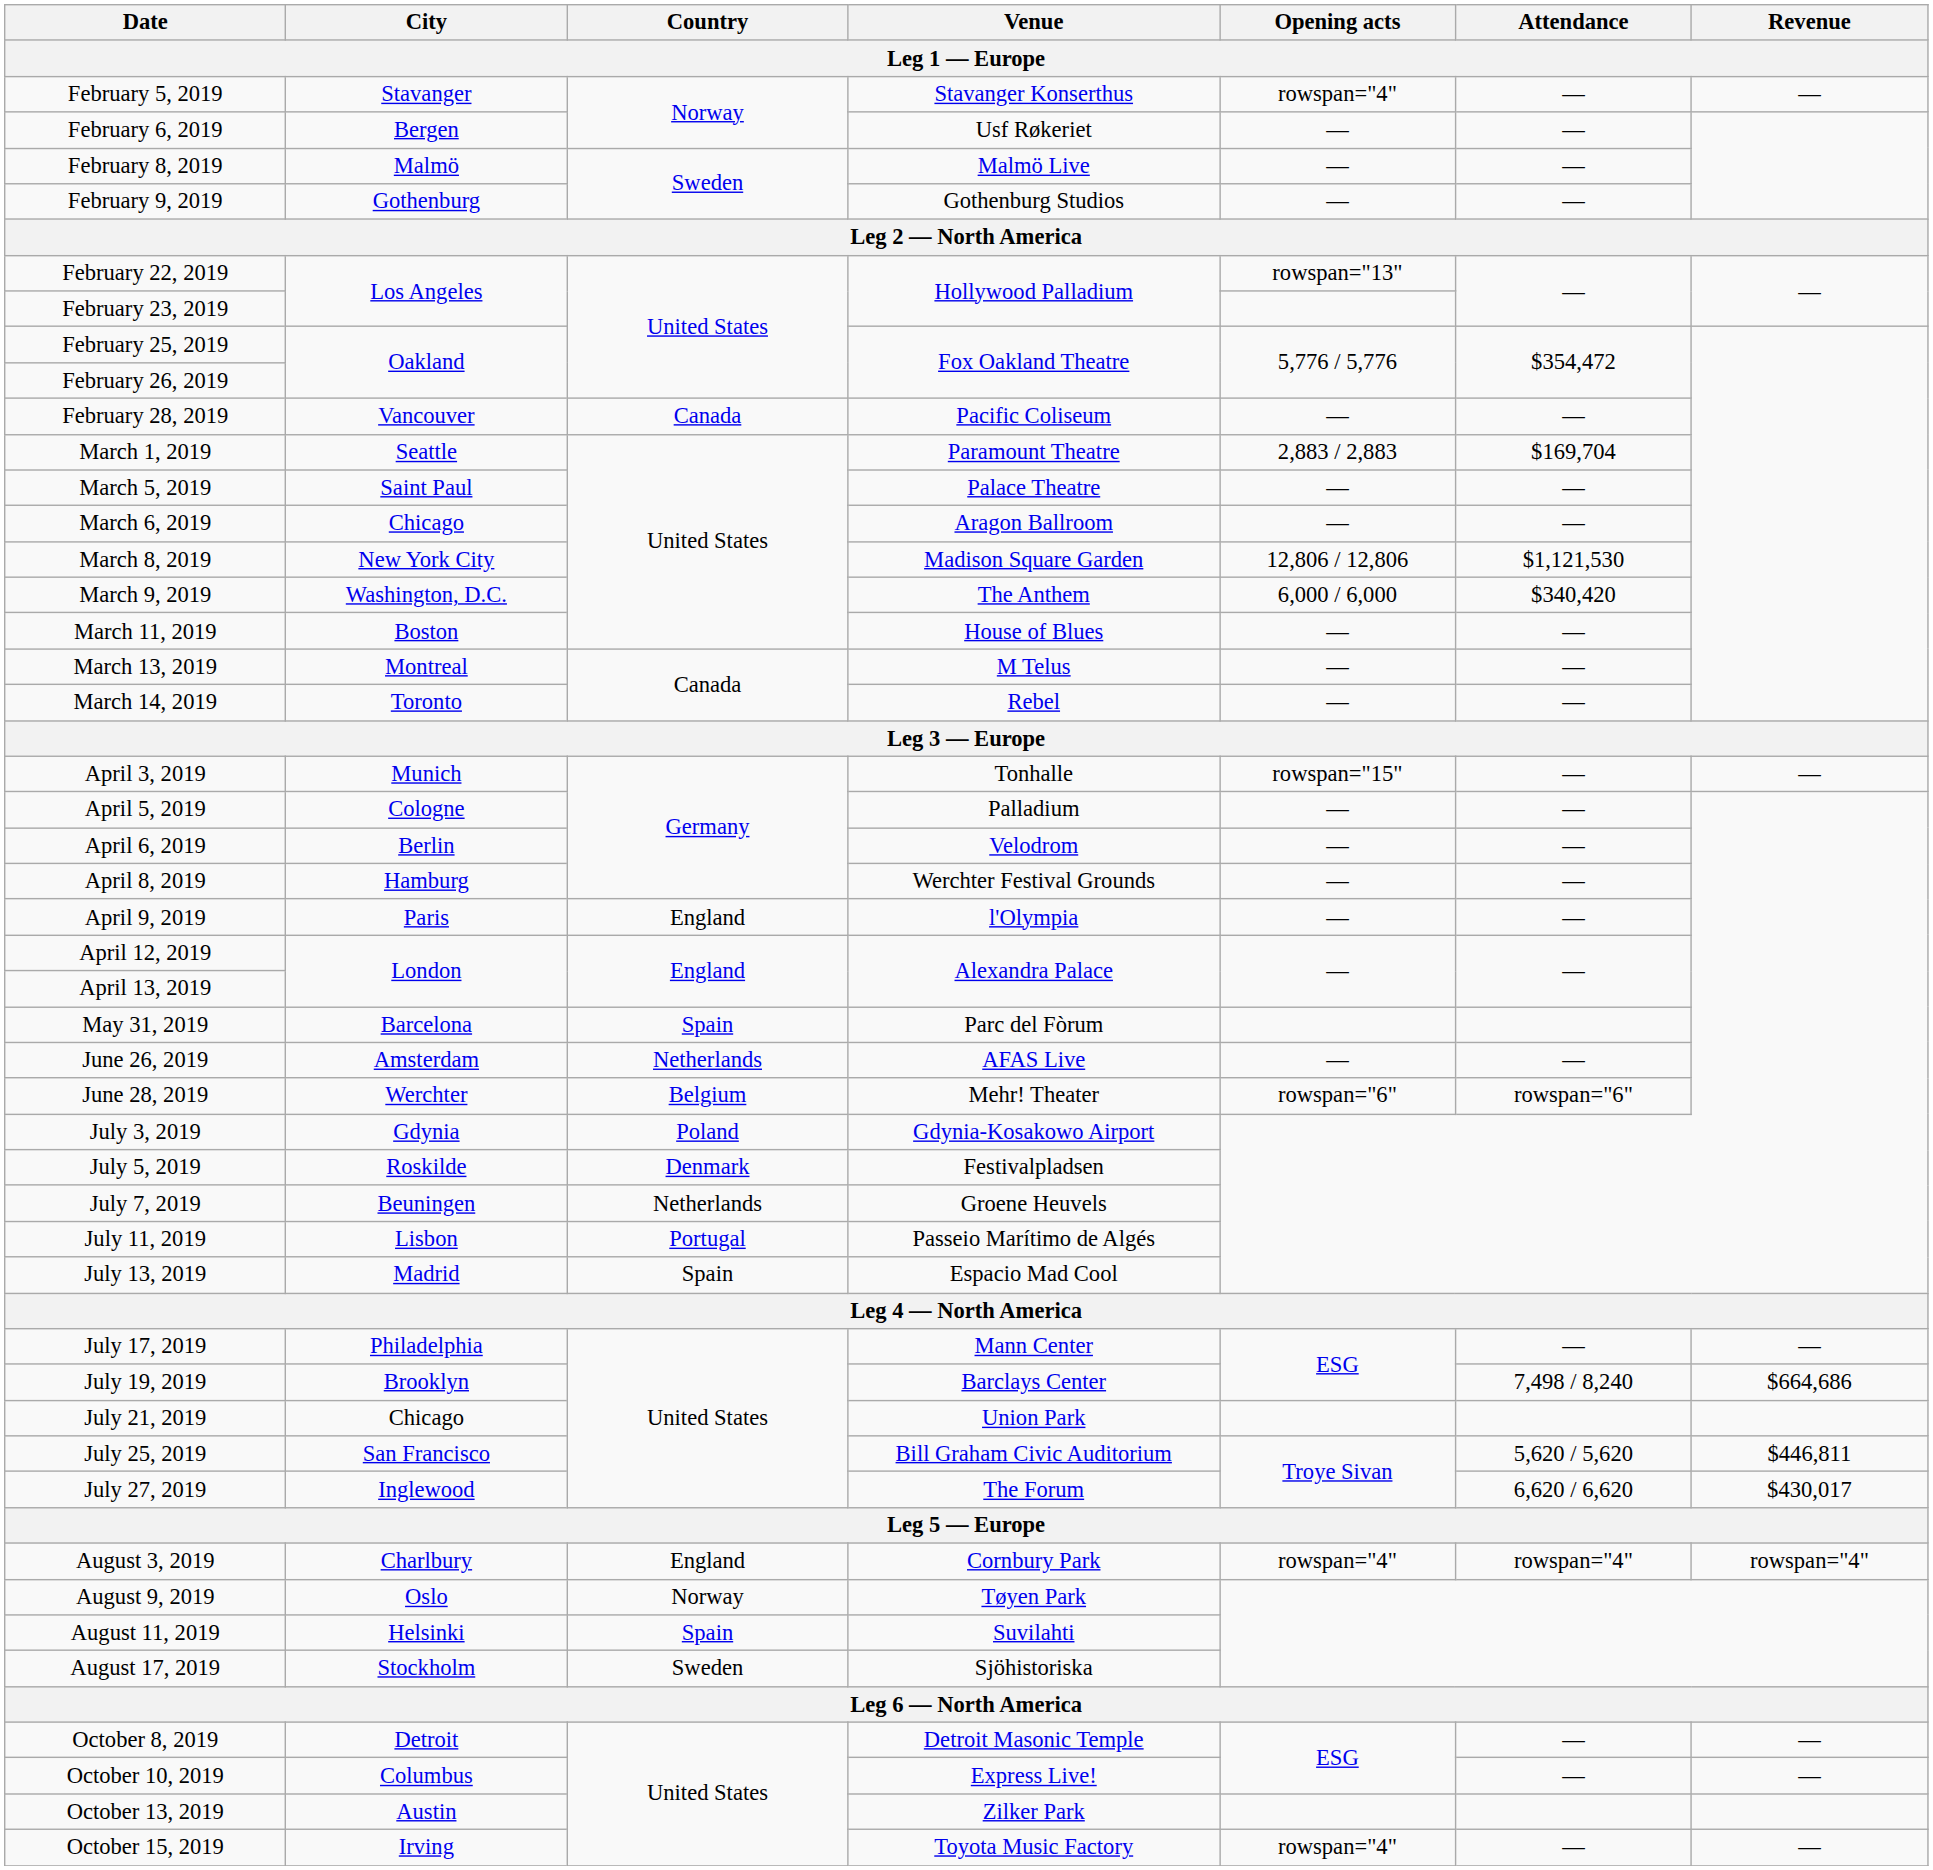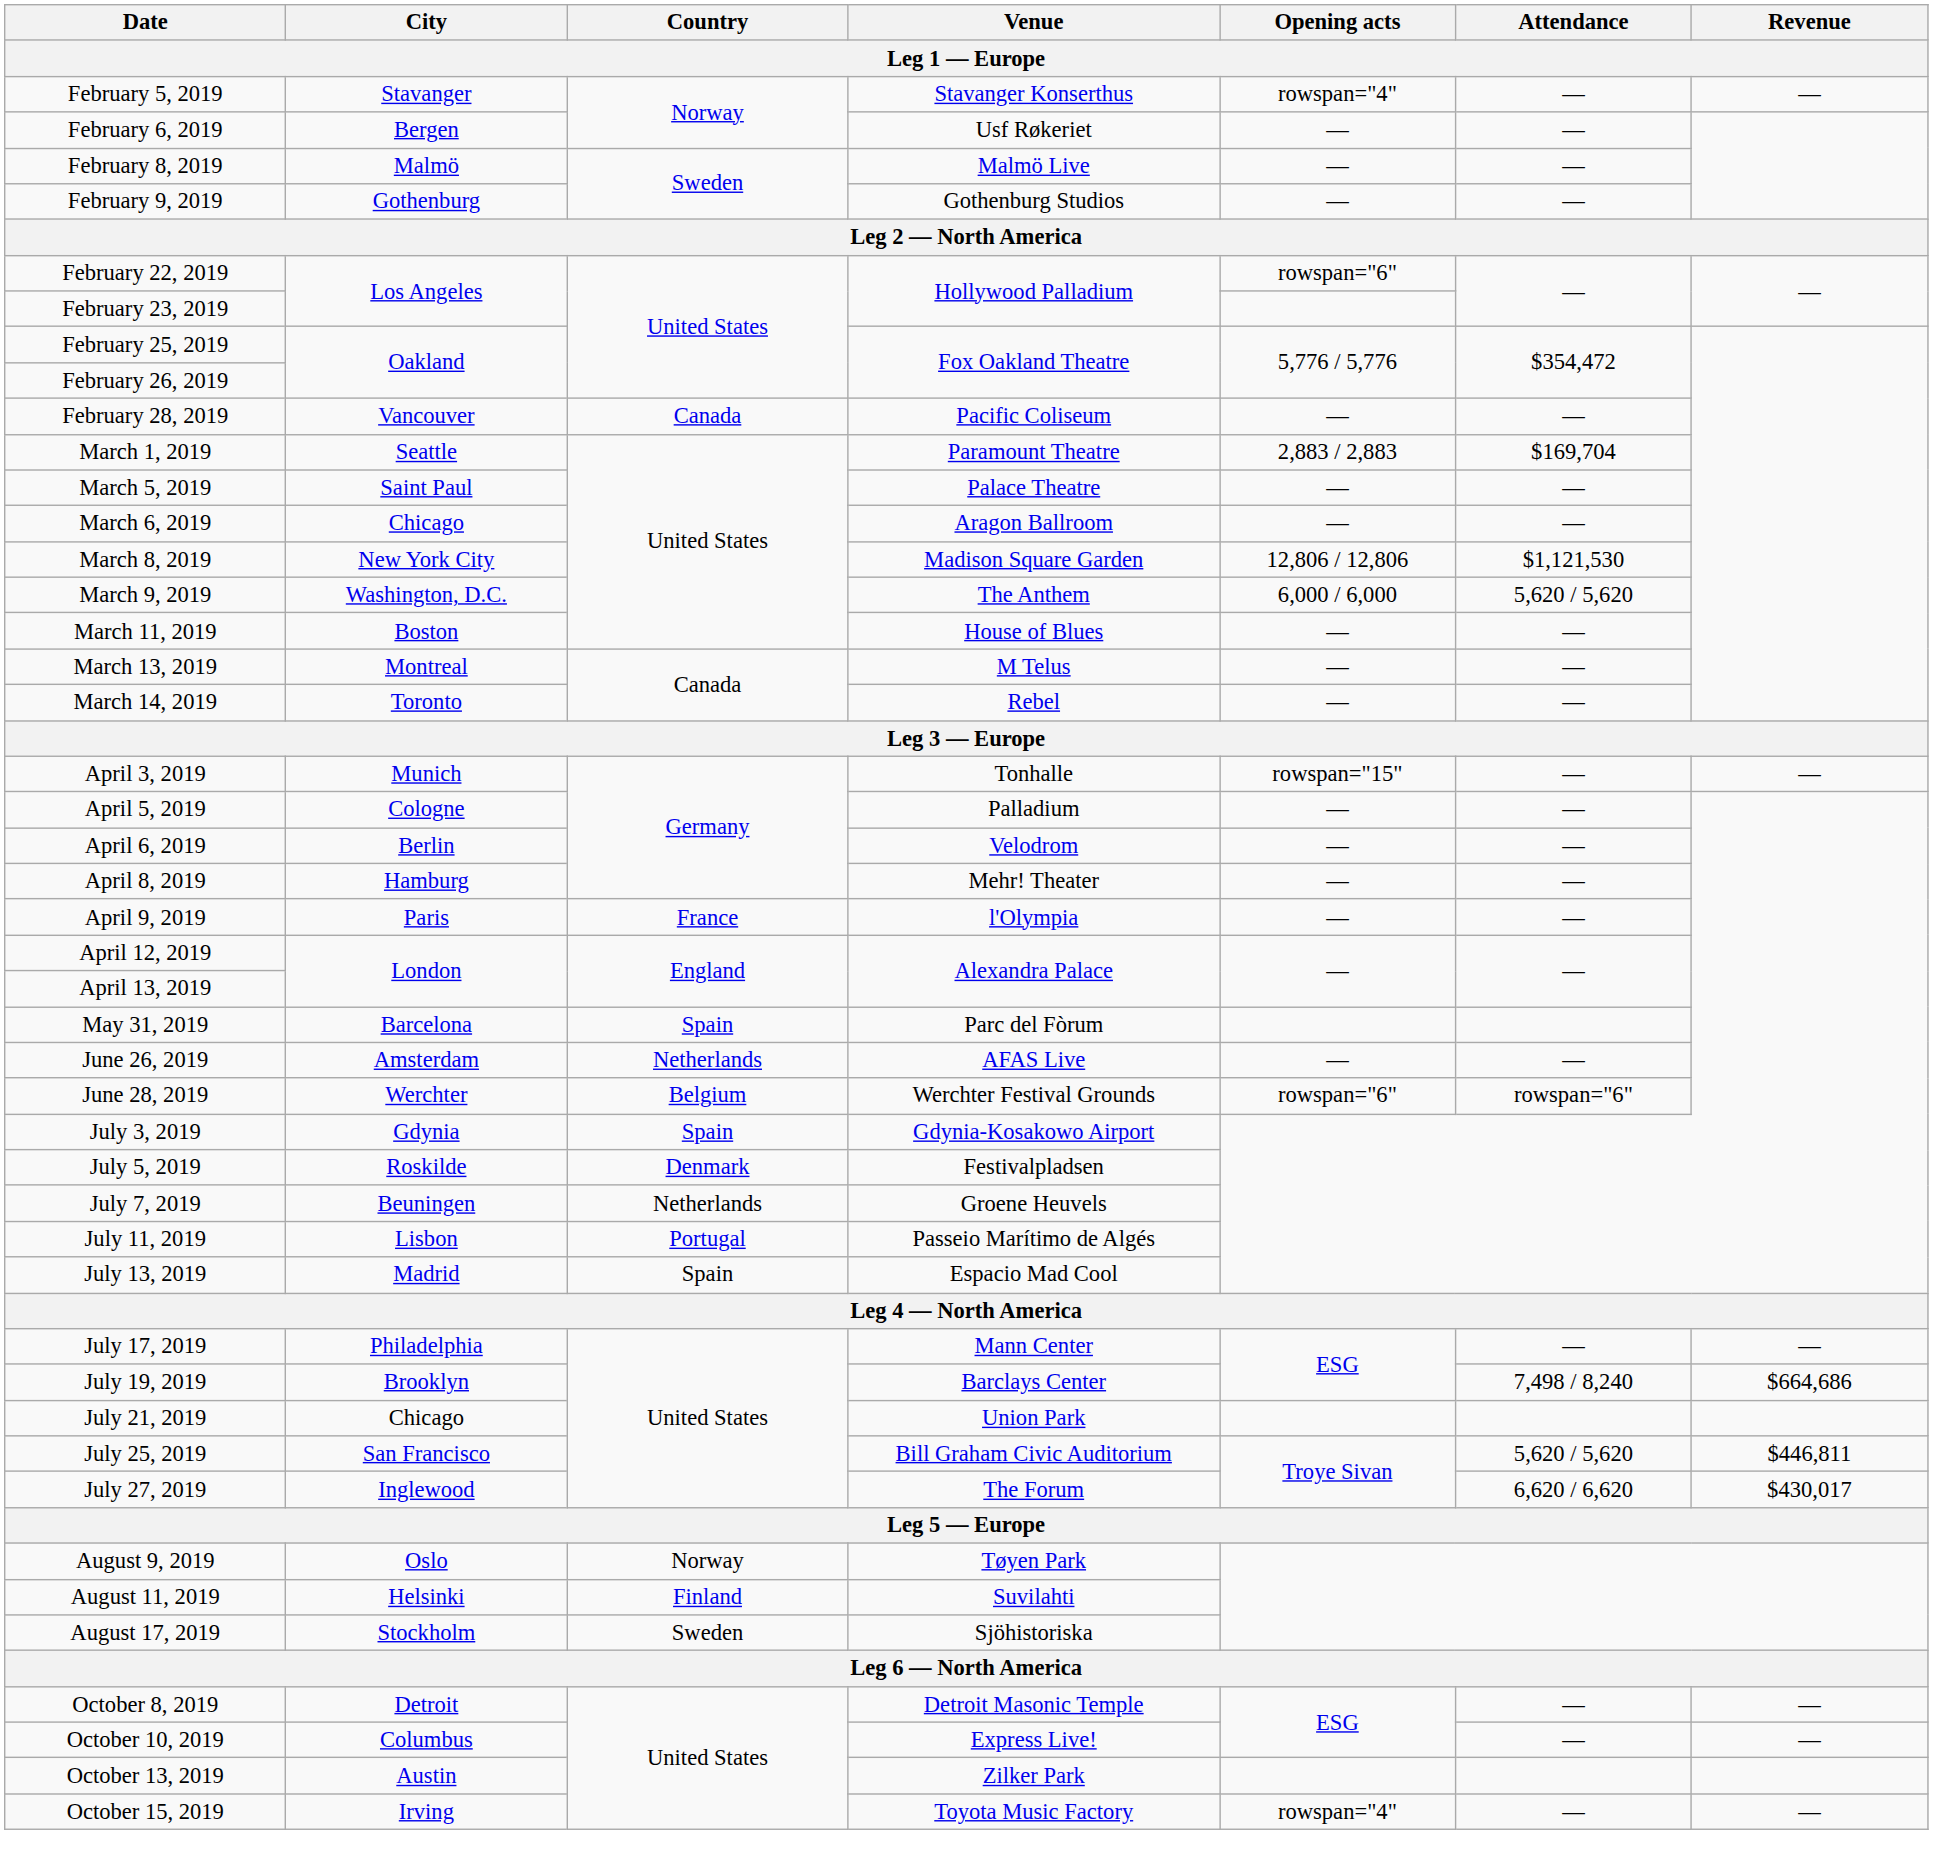(1337, 272) rowspan="13" -> (1337, 272) rowspan="6"
(1573, 594) $340,420 -> (1573, 594) 5,620 / 5,620
(1034, 881) Werchter Festival Grounds -> (1034, 881) Mehr! Theater
(707, 916) England -> (708, 916) France
(1034, 1095) Mehr! Theater -> (1034, 1095) Werchter Festival Grounds
(707, 1131) Poland -> (707, 1131) Spain
- row: (145, 1560)
(707, 1632) Spain -> (707, 1596) Finland
